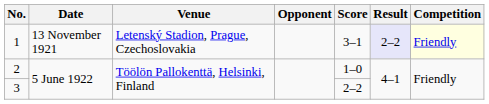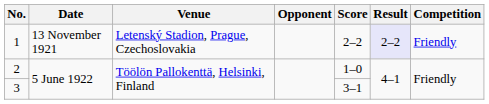(353, 41) 3–1 -> (353, 41) 2–2
(435, 41) lightyellow background -> (435, 41) no background
(353, 88) 2–2 -> (353, 88) 3–1
